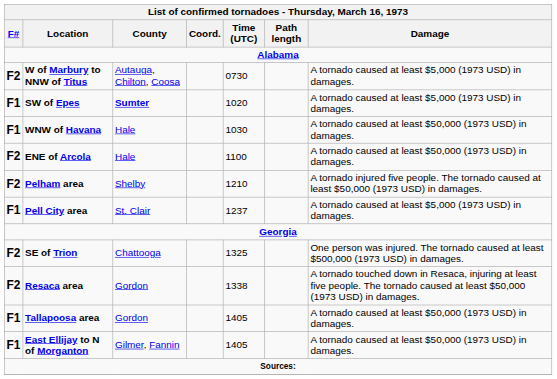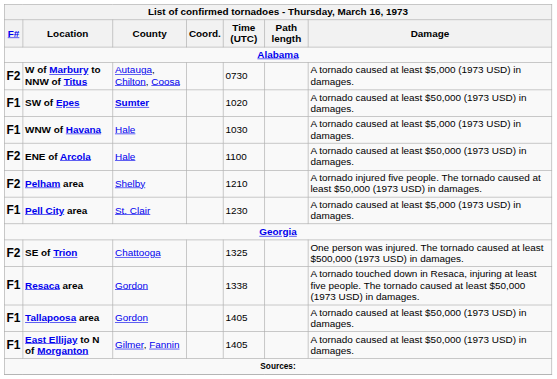(416, 103) A tornado caused at least $5,000 (1973 USD) in damages. -> (418, 103) A tornado caused at least $50,000 (1973 USD) in damages.
(418, 130) A tornado caused at least $50,000 (1973 USD) in damages. -> (416, 130) A tornado caused at least $5,000 (1973 USD) in damages.
(236, 210) 1237 -> (236, 210) 1230
(14, 285) F2 -> (14, 285) F1
